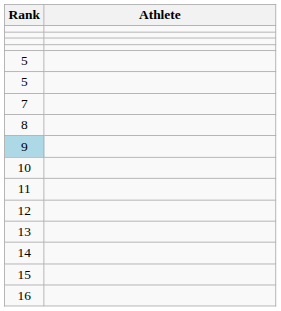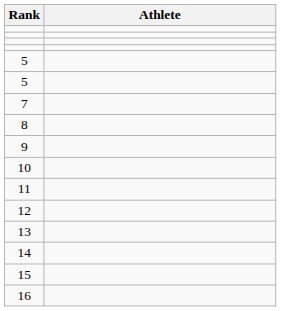(24, 146) lightblue background -> (24, 146) no background
